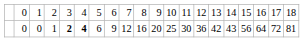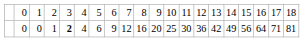(84, 28) bold -> (84, 28) normal
(231, 28) 43 -> (231, 28) 49
(276, 28) 72 -> (276, 28) 71
